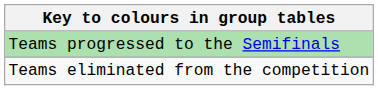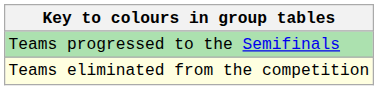(189, 71) no background -> (189, 71) lightyellow background
